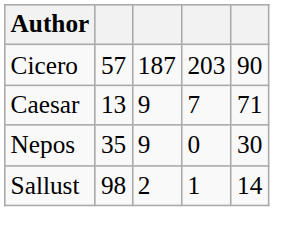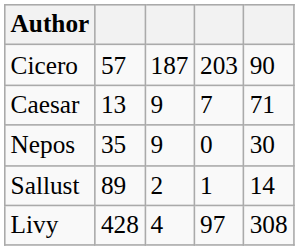(114, 184) 98 -> (114, 184) 89
+ row: (34, 225)
